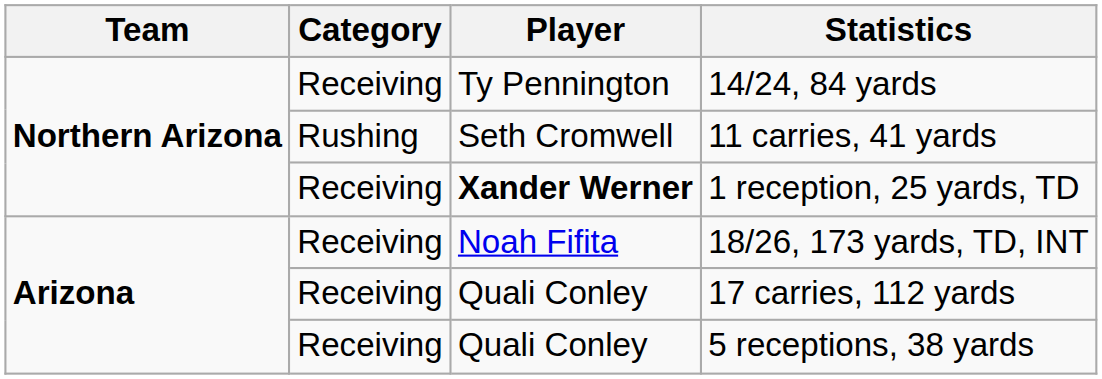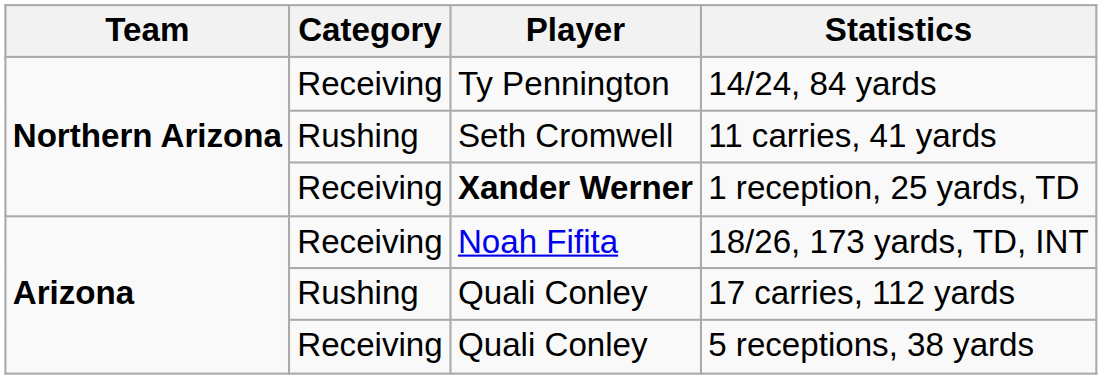(370, 293) Receiving -> (358, 293) Rushing
